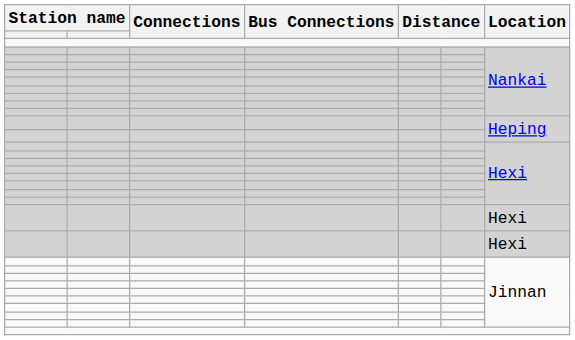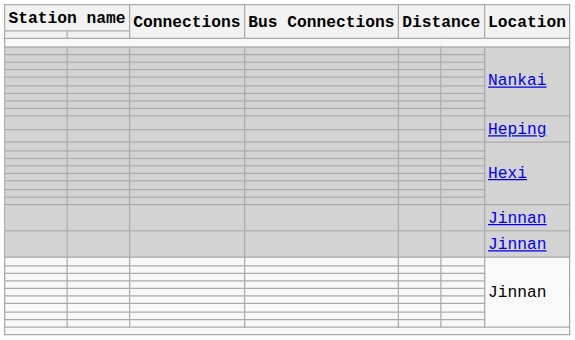(508, 218) Hexi -> (517, 218) Jinnan
(508, 244) Hexi -> (517, 244) Jinnan
